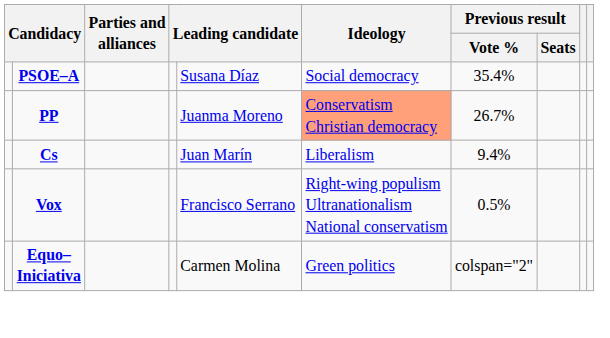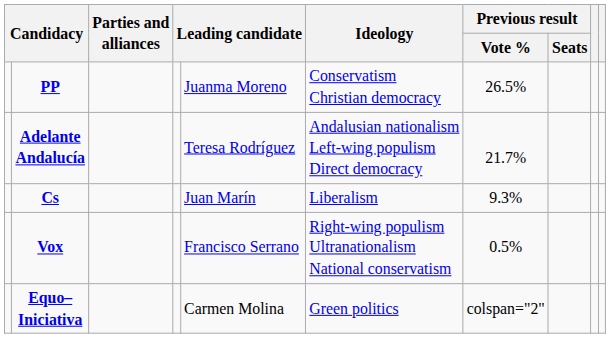- row: (49, 76)
(371, 115) lightsalmon background -> (375, 87) no background
(494, 115) 26.7% -> (506, 87) 26.5%
+ row: (50, 147)
(494, 155) 9.4% -> (506, 197) 9.3%
